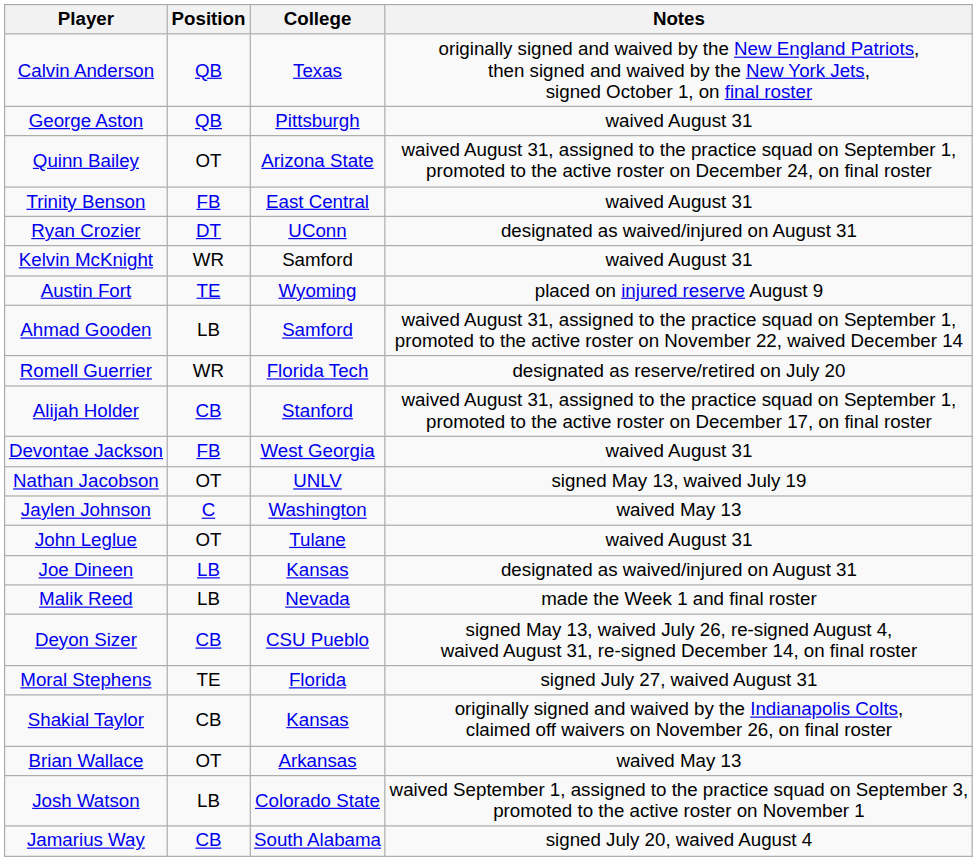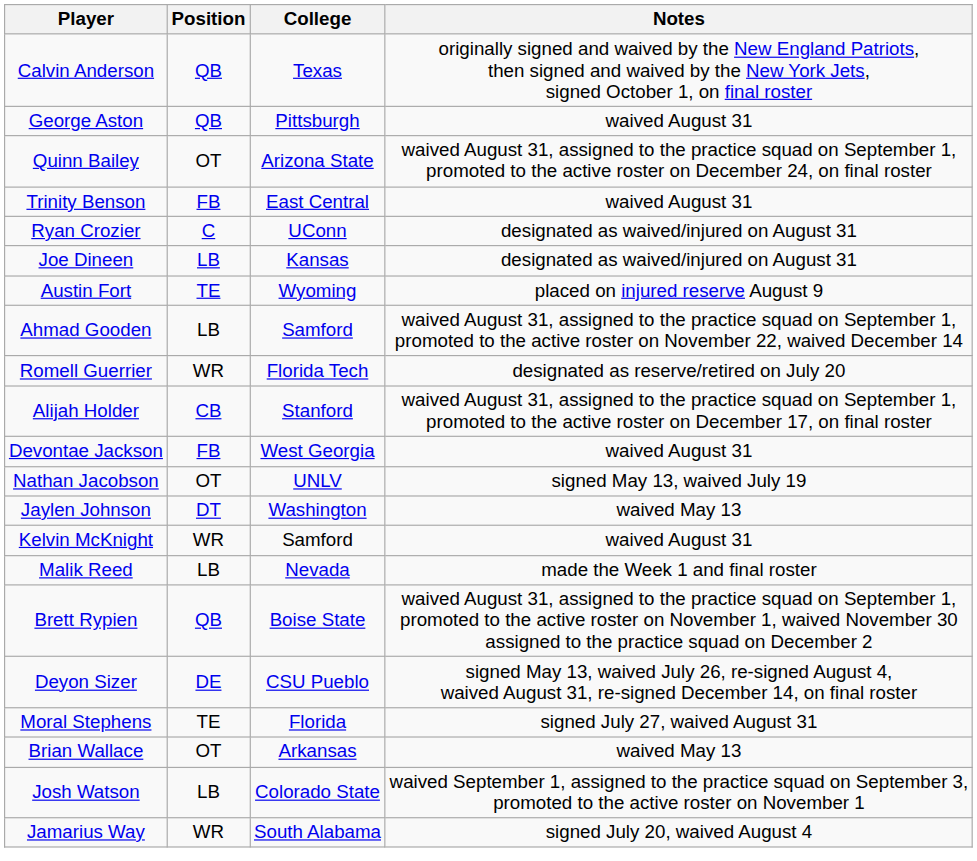(208, 230) DT -> (208, 230) C
rows swapped: (86, 569) <-> (86, 260)
(208, 510) C -> (208, 510) DT
- row: (86, 540)
+ row: (86, 620)
(208, 639) CB -> (208, 682) DE
- row: (86, 720)
(208, 840) CB -> (208, 832) WR
